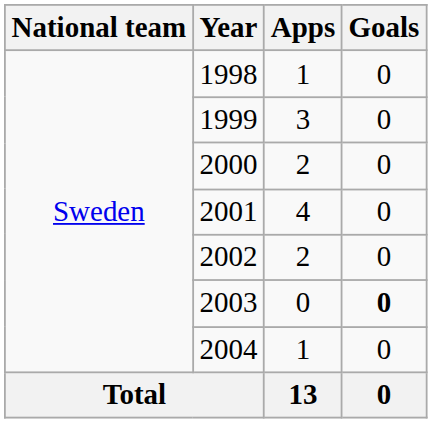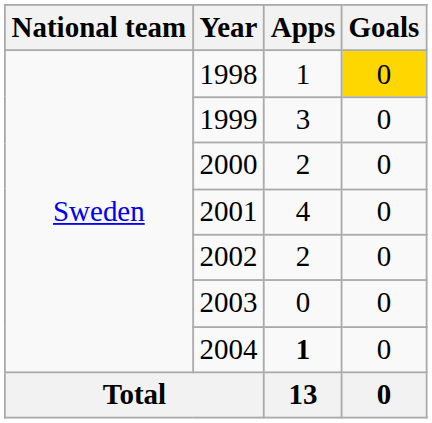(384, 73) no background -> (384, 73) gold background
(384, 303) bold -> (384, 303) normal
(303, 348) normal -> (303, 348) bold
